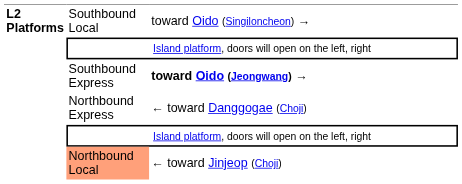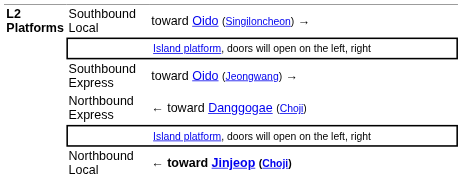(229, 75) bold -> (225, 75) normal
(101, 163) lightsalmon background -> (101, 163) no background
(217, 163) normal -> (221, 163) bold
